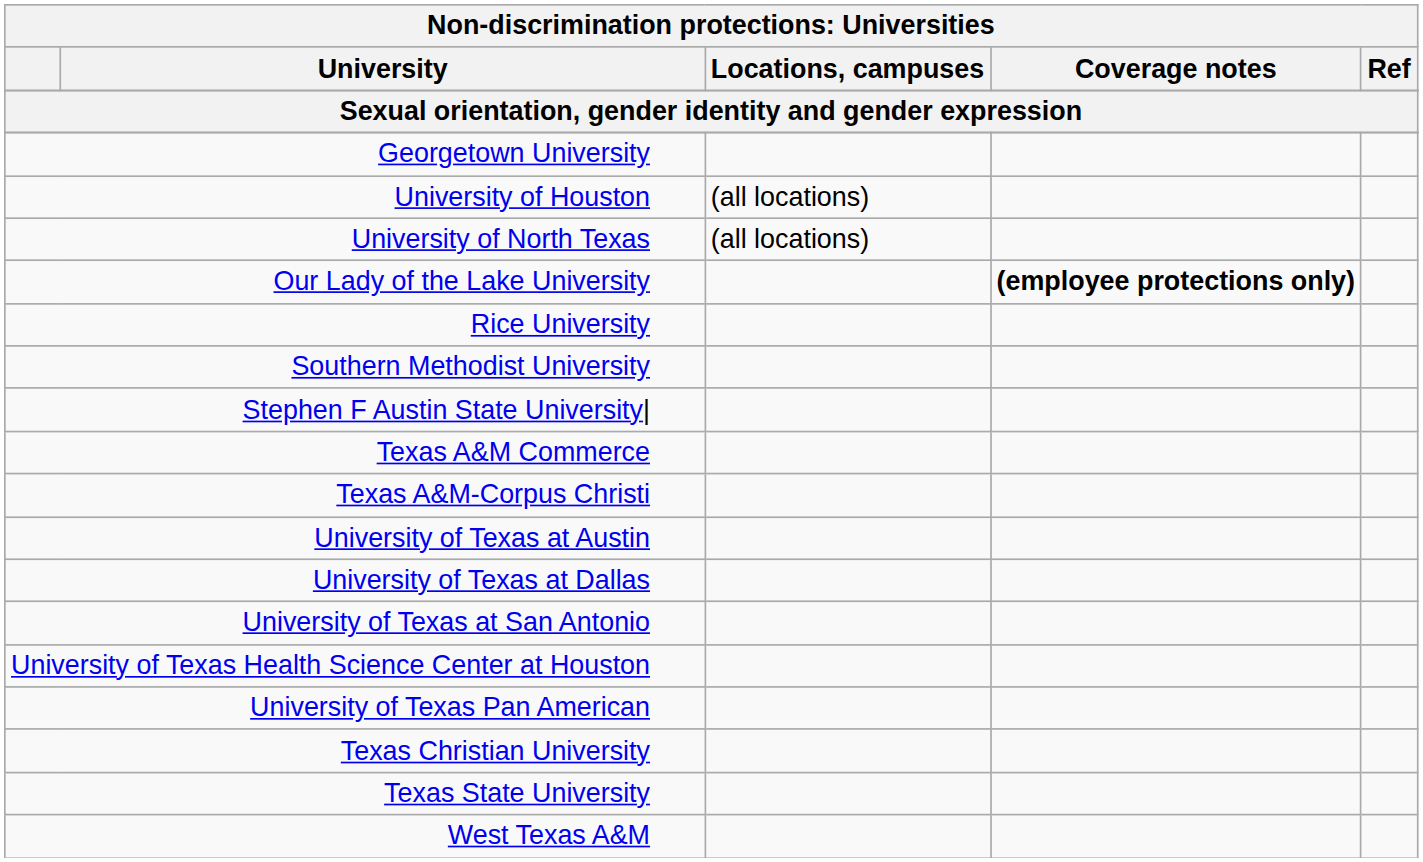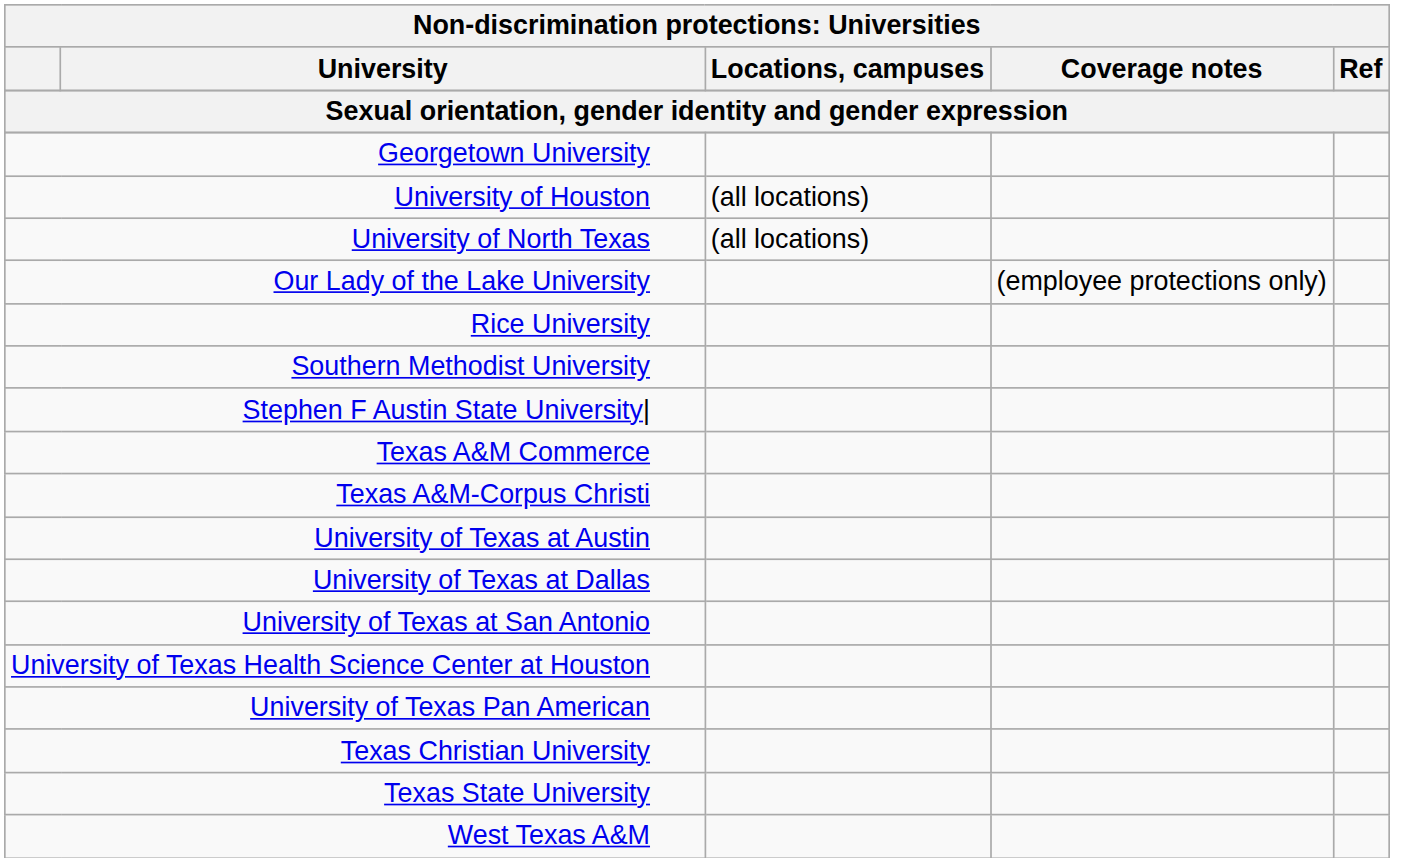(1176, 281) bold -> (1162, 281) normal
